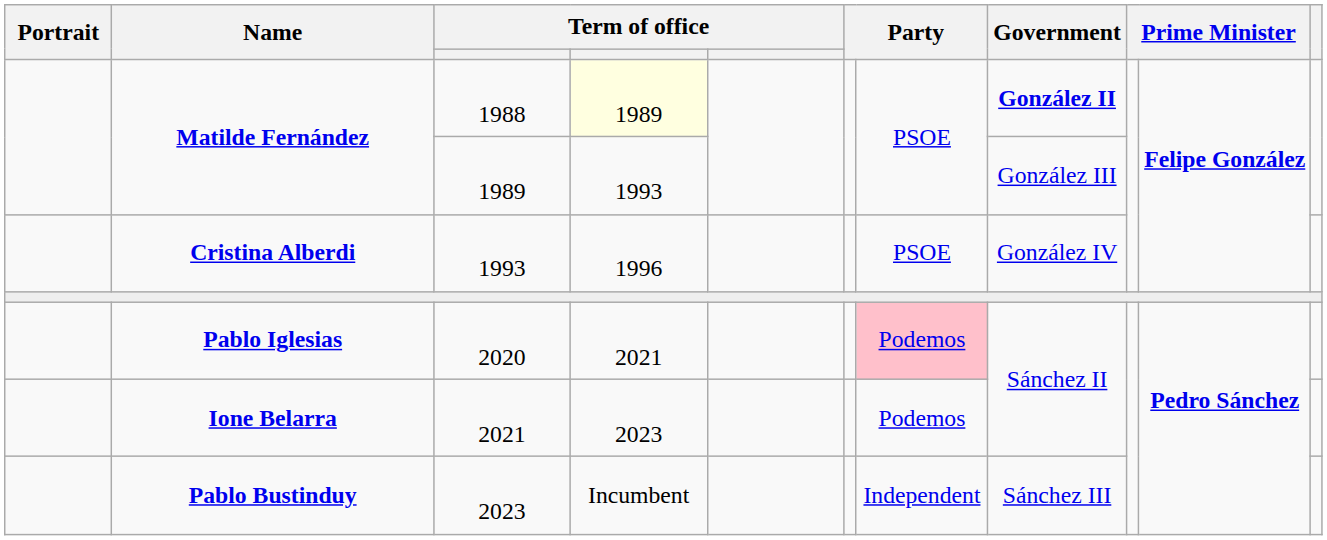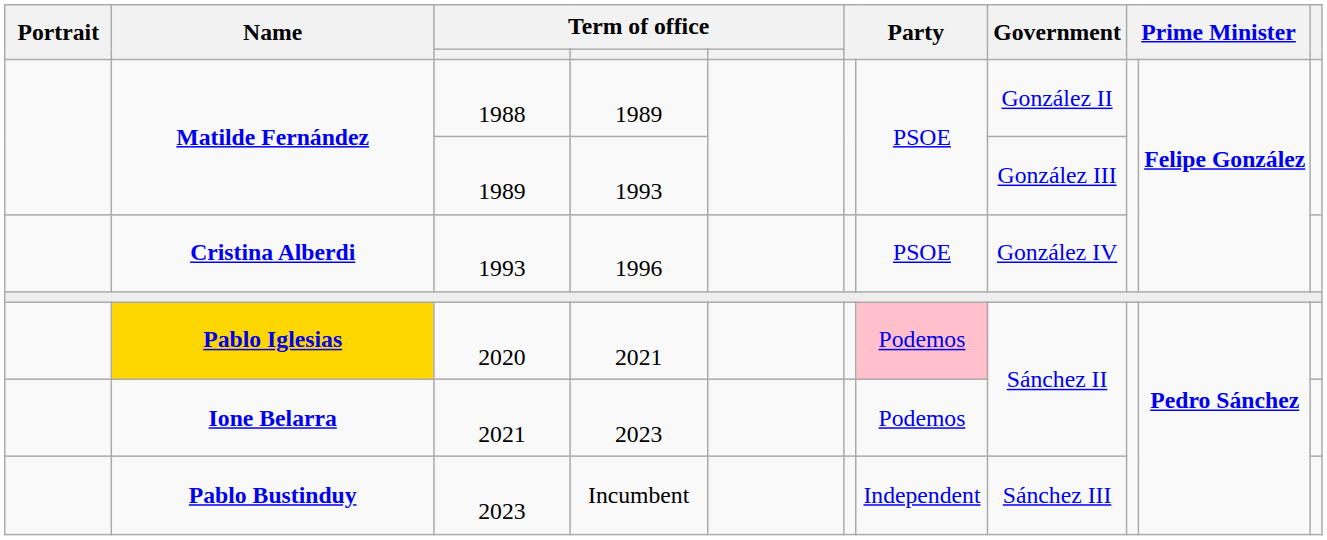(639, 114) lightyellow background -> (639, 114) no background
(1057, 97) bold -> (1057, 97) normal
(273, 340) no background -> (273, 340) gold background
